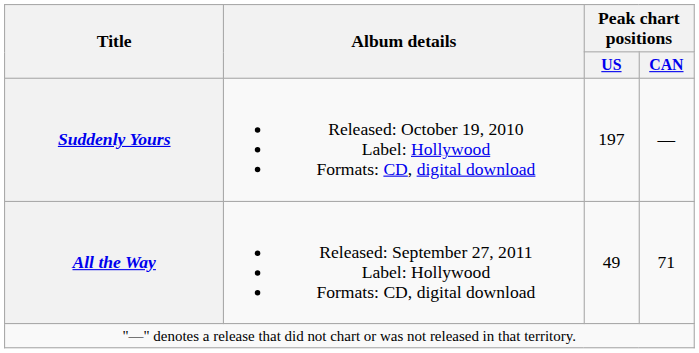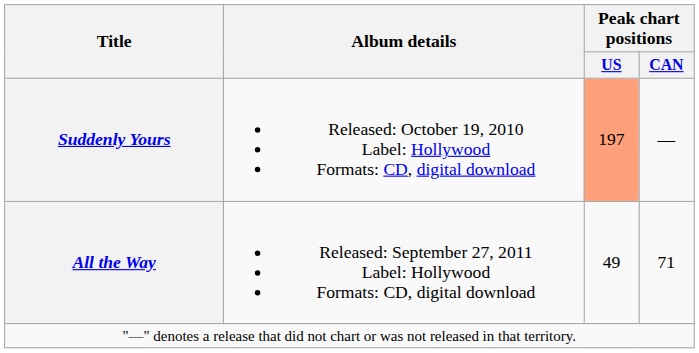(611, 139) no background -> (611, 139) lightsalmon background
